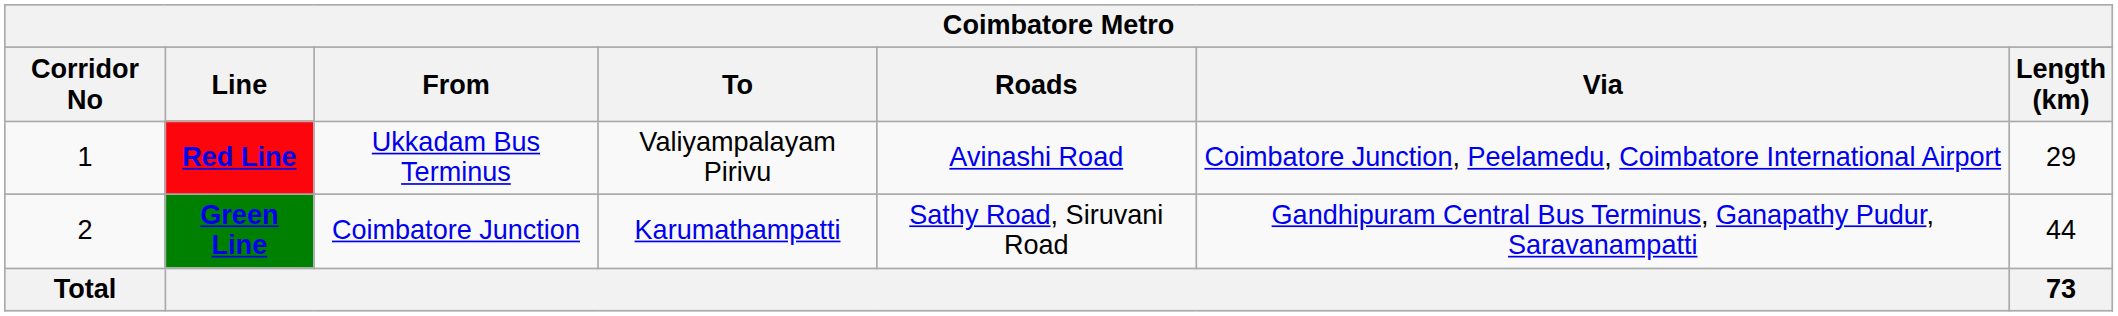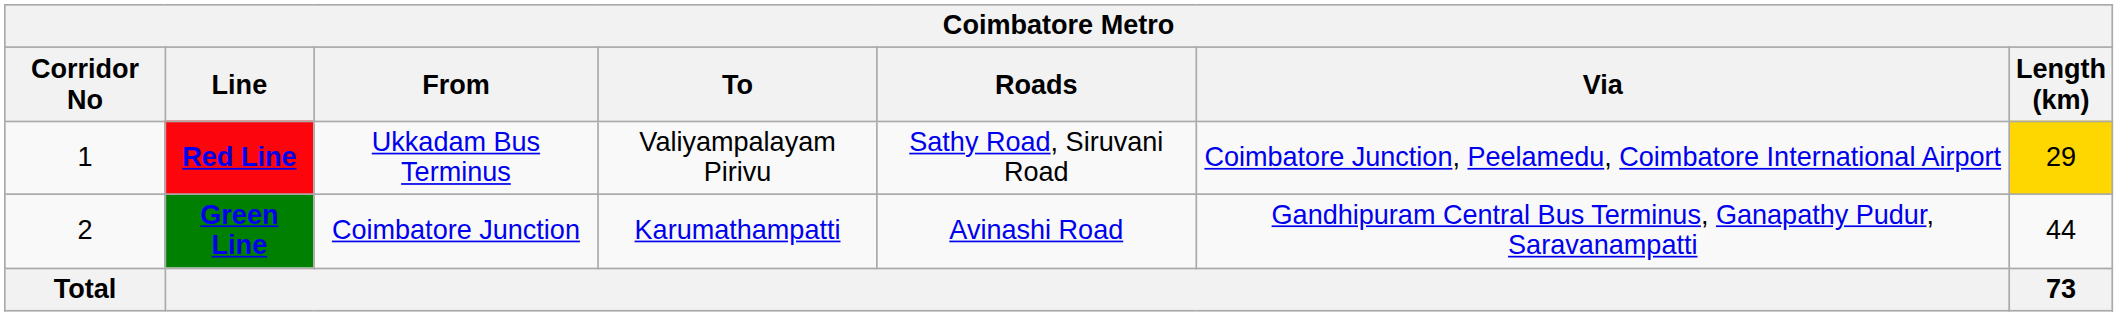(1036, 157) Avinashi Road -> (1036, 157) Sathy Road, Siruvani Road
(2061, 157) no background -> (2061, 157) gold background
(1036, 230) Sathy Road, Siruvani Road -> (1036, 230) Avinashi Road
